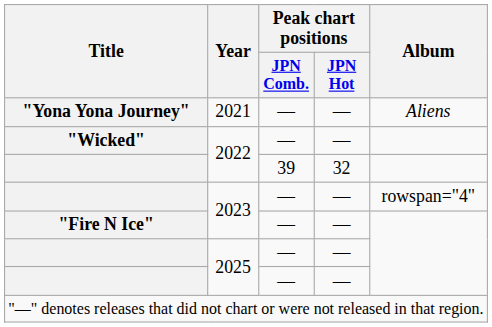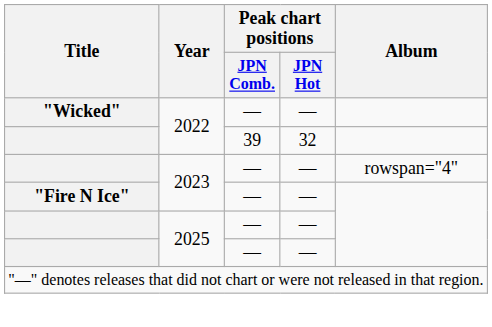- row: (106, 111)
